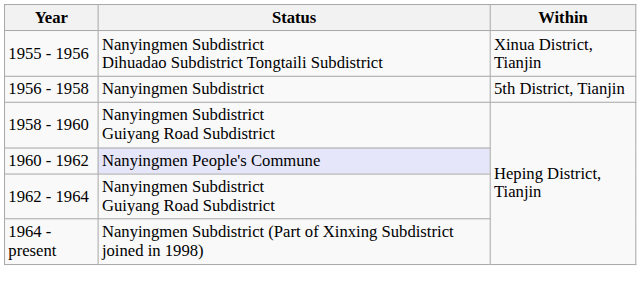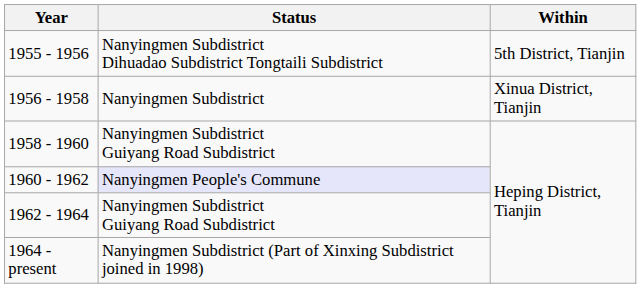(543, 53) Xinua District, Tianjin -> (559, 53) 5th District, Tianjin
(559, 89) 5th District, Tianjin -> (543, 98) Xinua District, Tianjin
